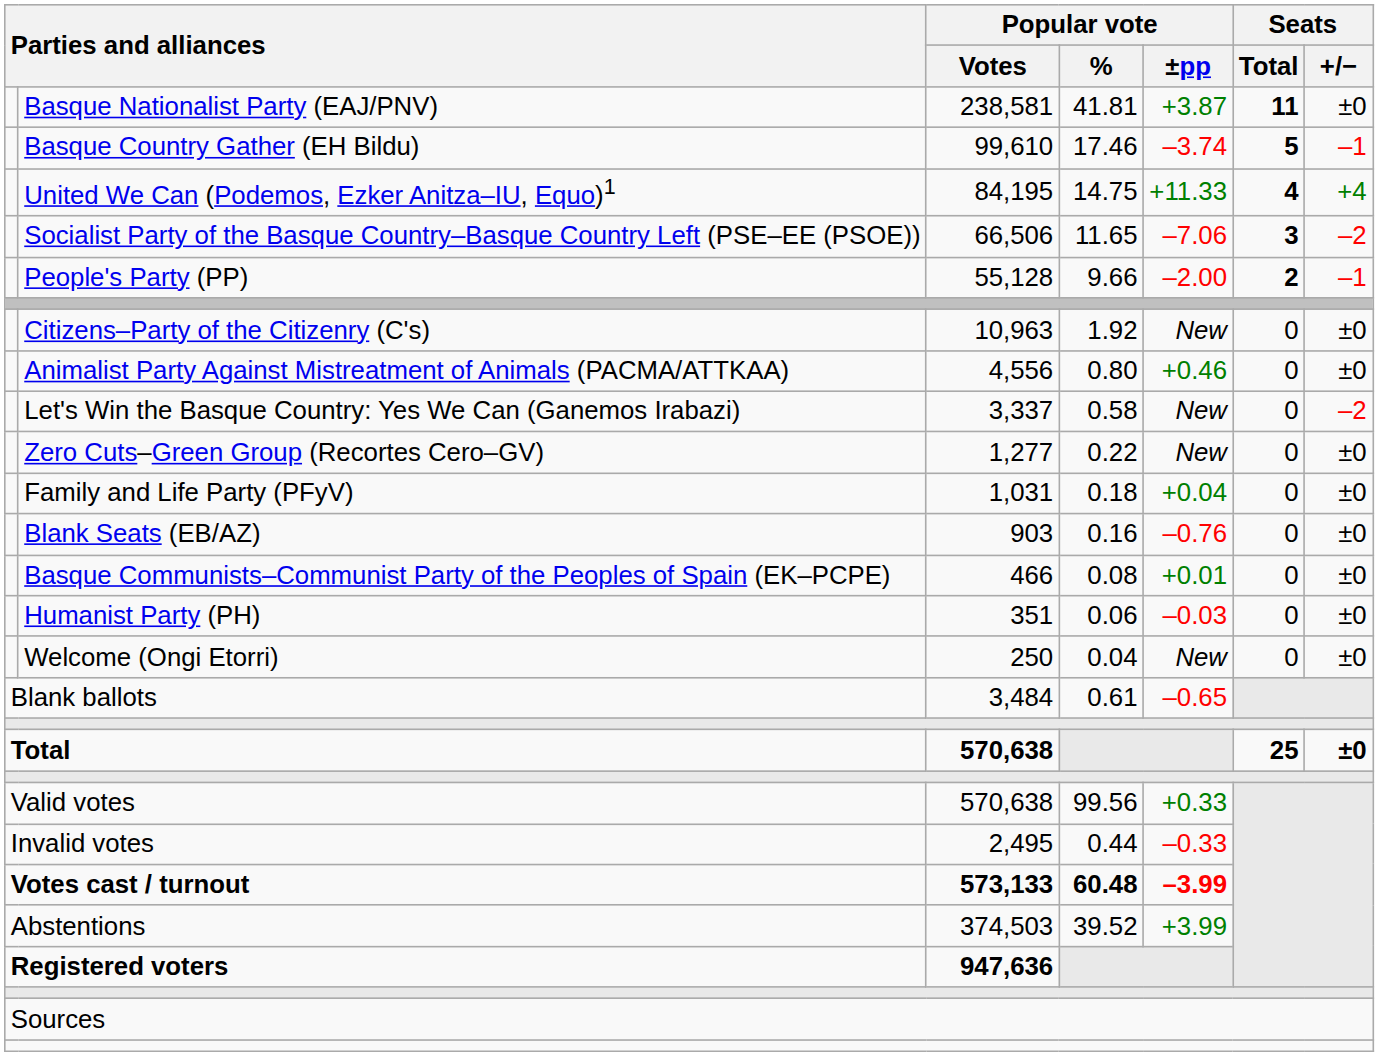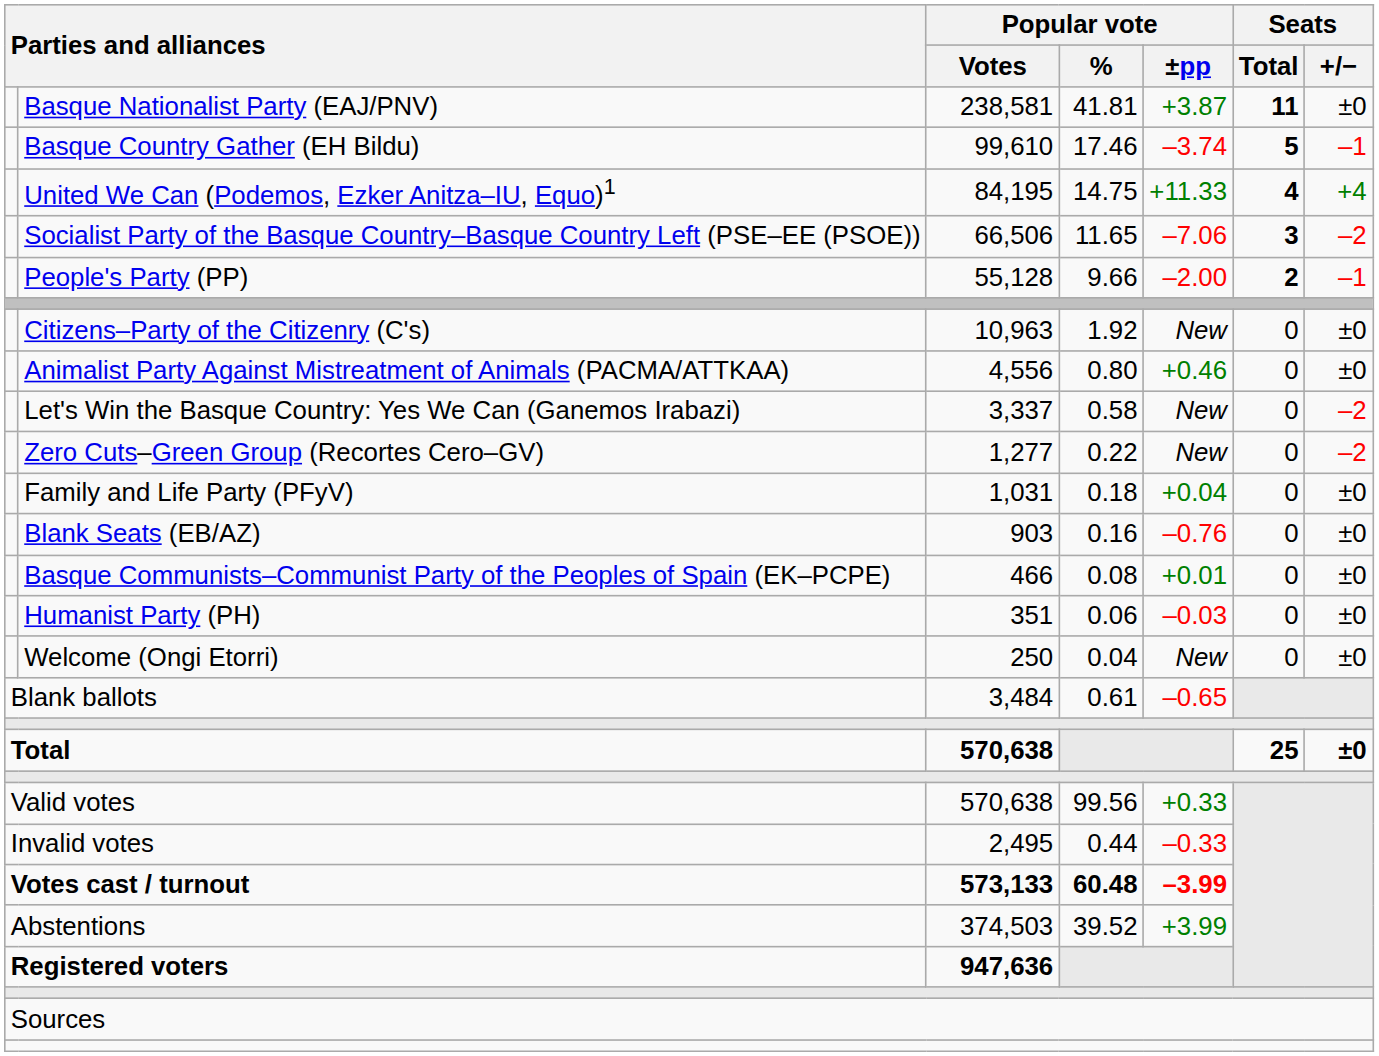(1352, 452) ±0 -> (1352, 452) –2
